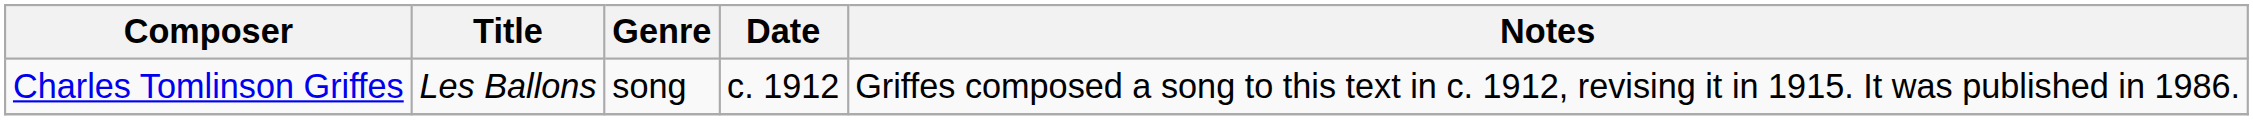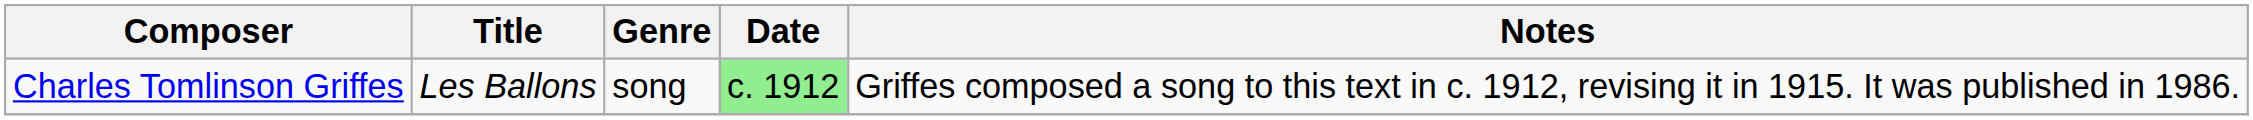(783, 85) no background -> (783, 85) lightgreen background
